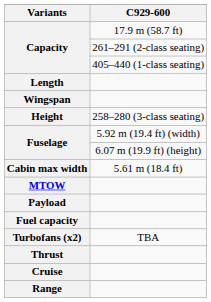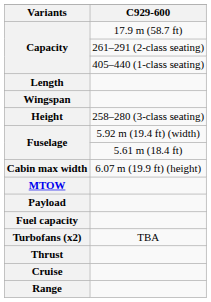(148, 151) 6.07 m (19.9 ft) (height) -> (148, 151) 5.61 m (18.4 ft)
(148, 168) 5.61 m (18.4 ft) -> (148, 168) 6.07 m (19.9 ft) (height)
